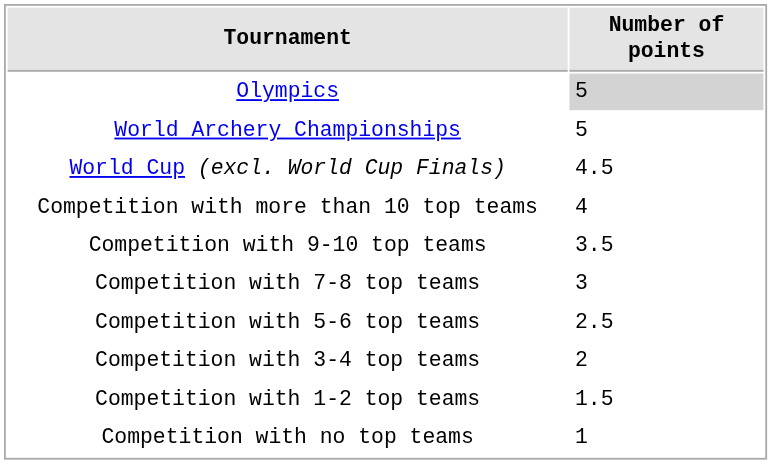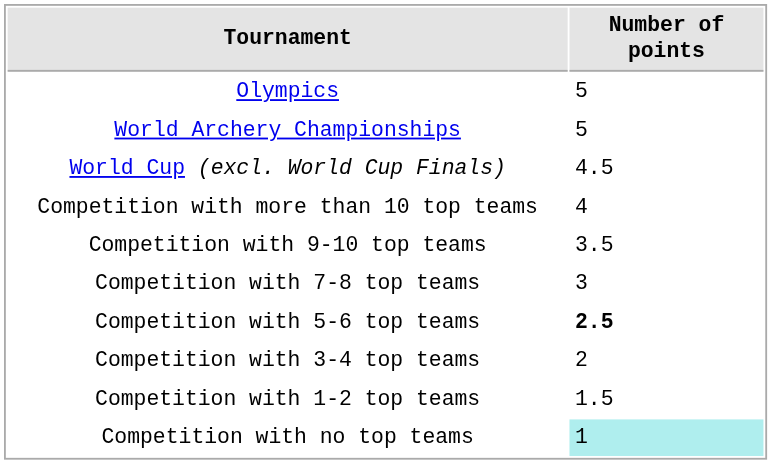(581, 92) lightgrey background -> (581, 92) no background
(594, 322) normal -> (594, 322) bold
(581, 438) no background -> (581, 438) paleturquoise background
